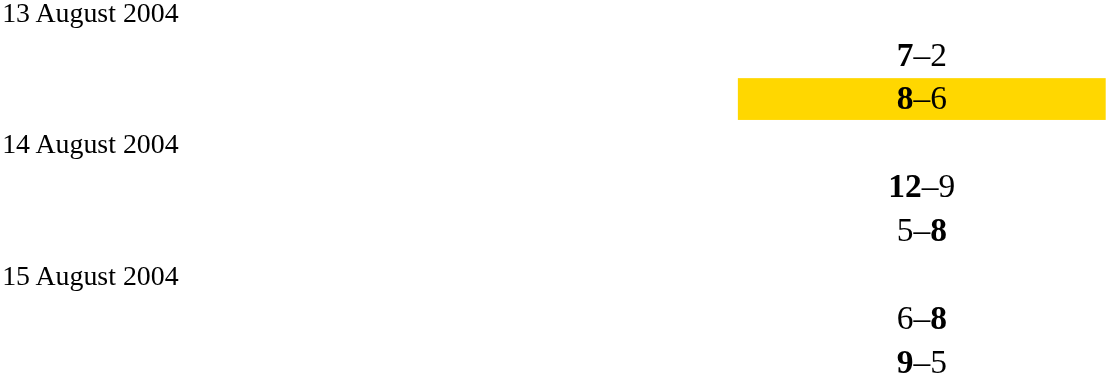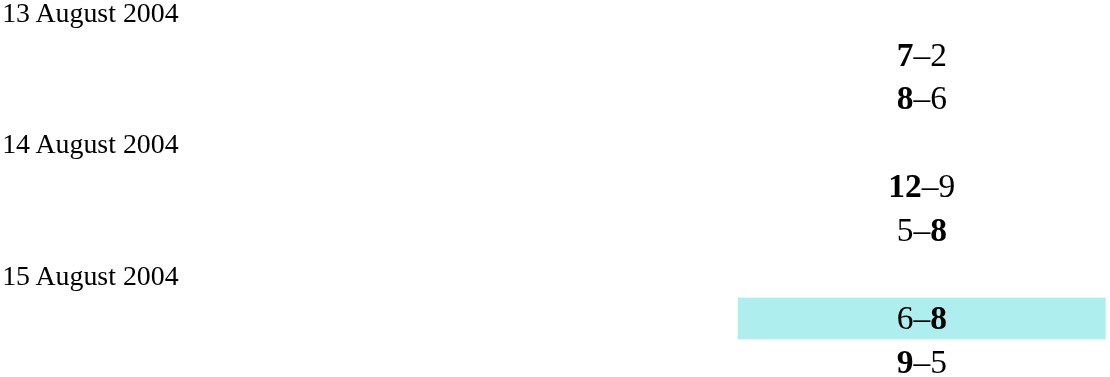(922, 98) gold background -> (922, 98) no background
(922, 317) no background -> (922, 317) paleturquoise background
